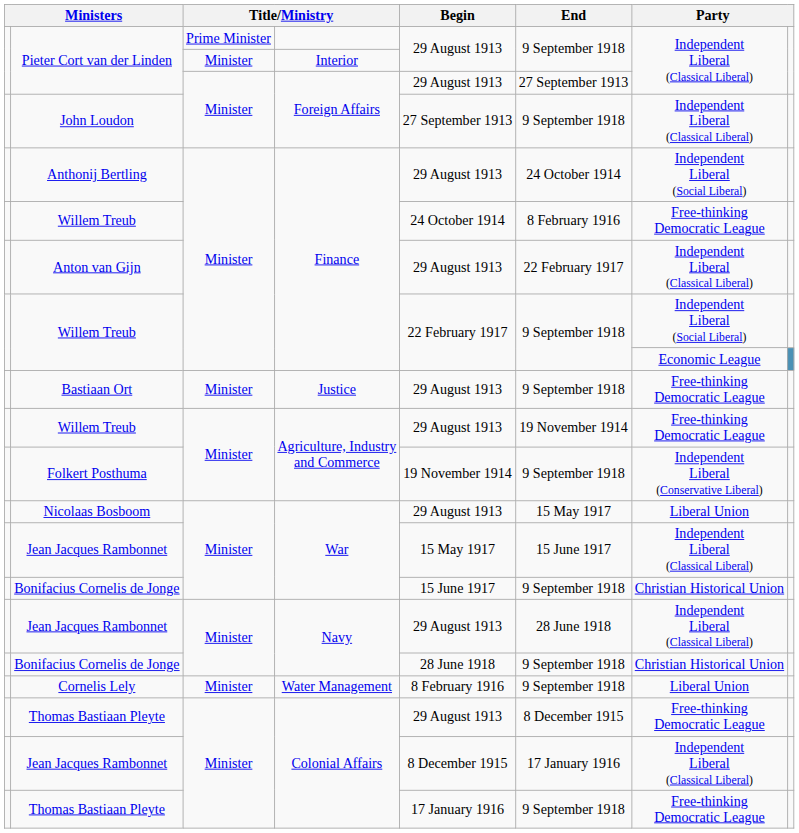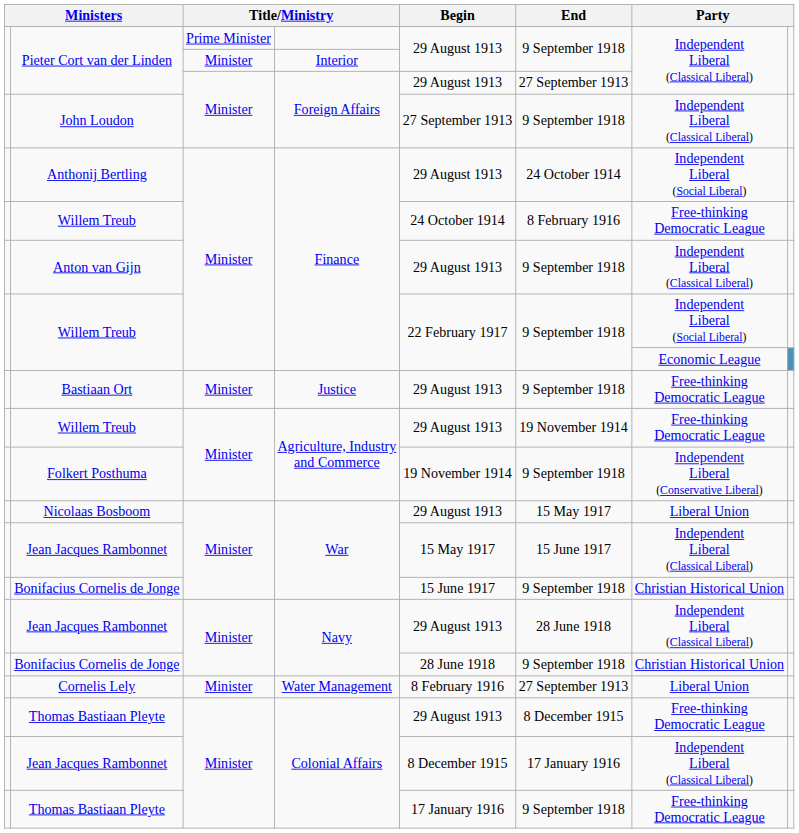(574, 267) 22 February 1917 -> (574, 267) 9 September 1918
(574, 686) 9 September 1918 -> (574, 686) 27 September 1913
